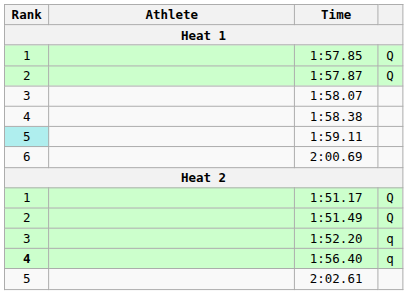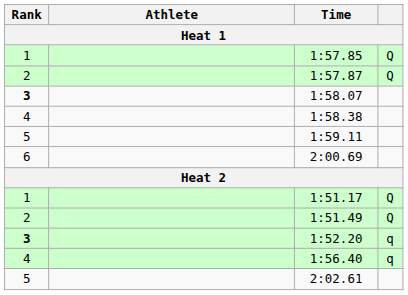(27, 96) normal -> (27, 96) bold
(27, 137) paleturquoise background -> (27, 137) no background
(27, 238) normal -> (27, 238) bold
(27, 259) bold -> (27, 259) normal
